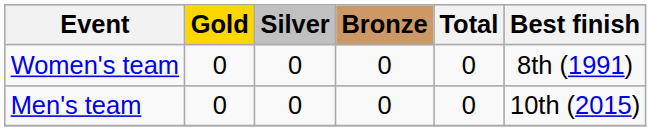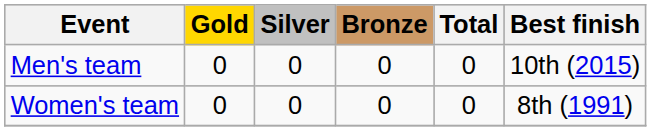rows swapped: (76, 105) <-> (95, 65)
